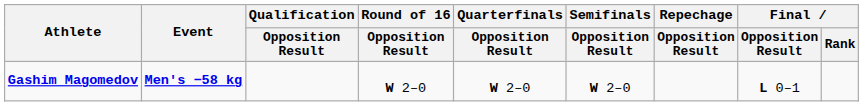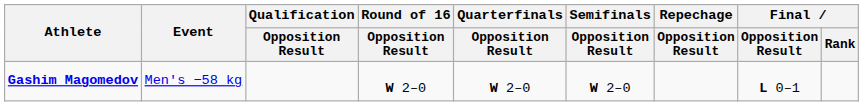(193, 81) bold -> (193, 81) normal
